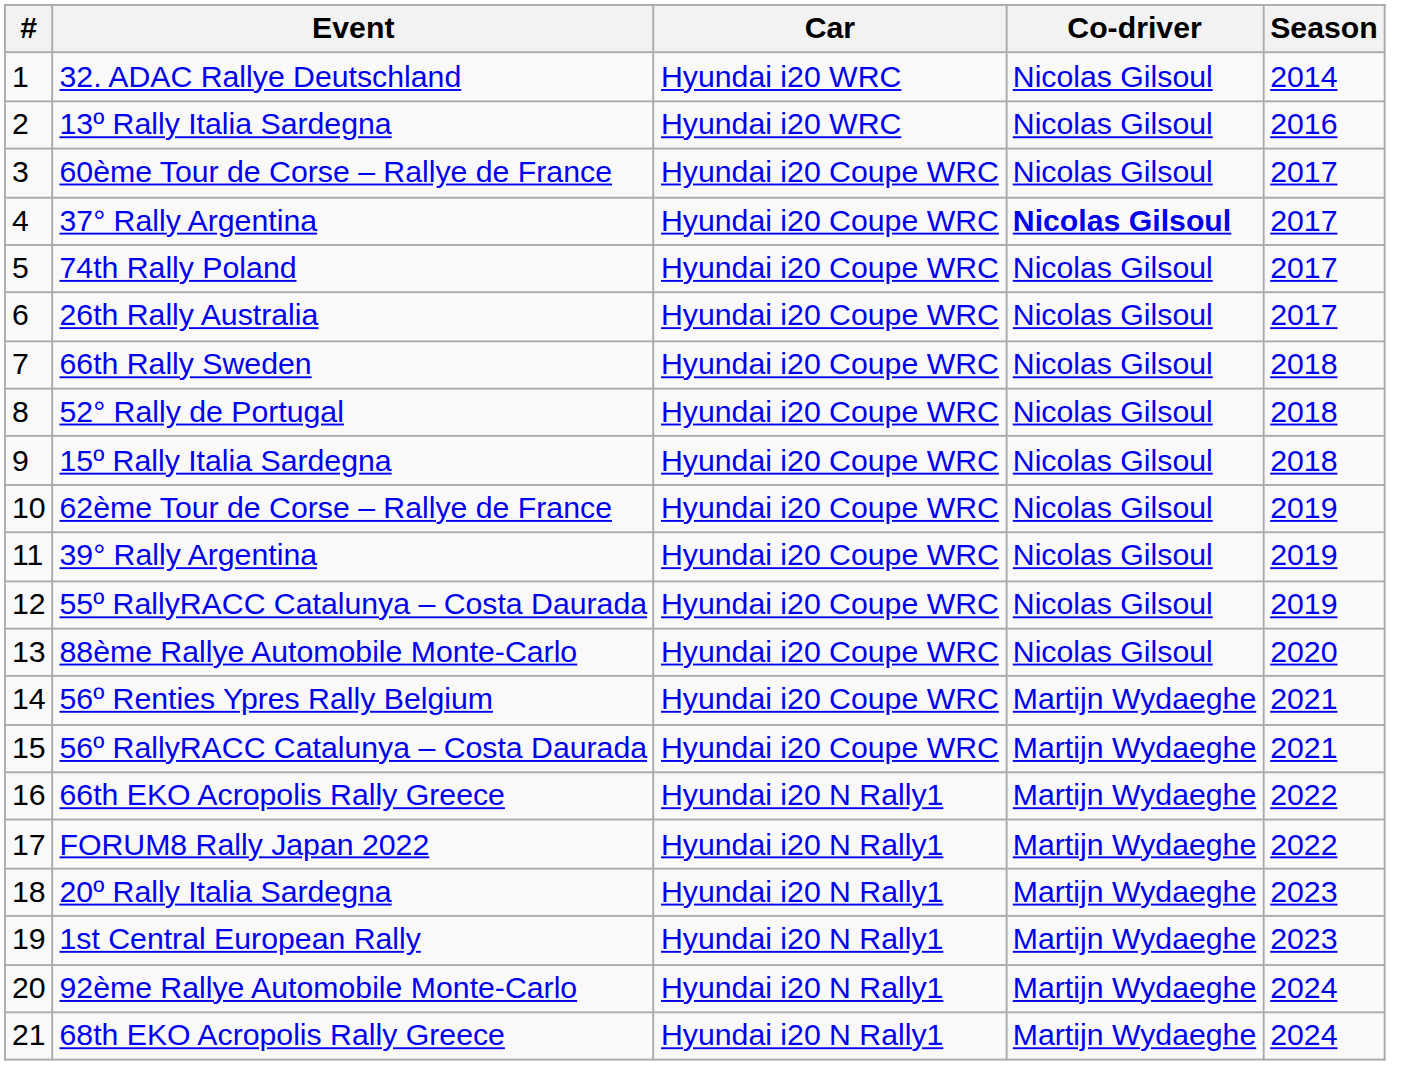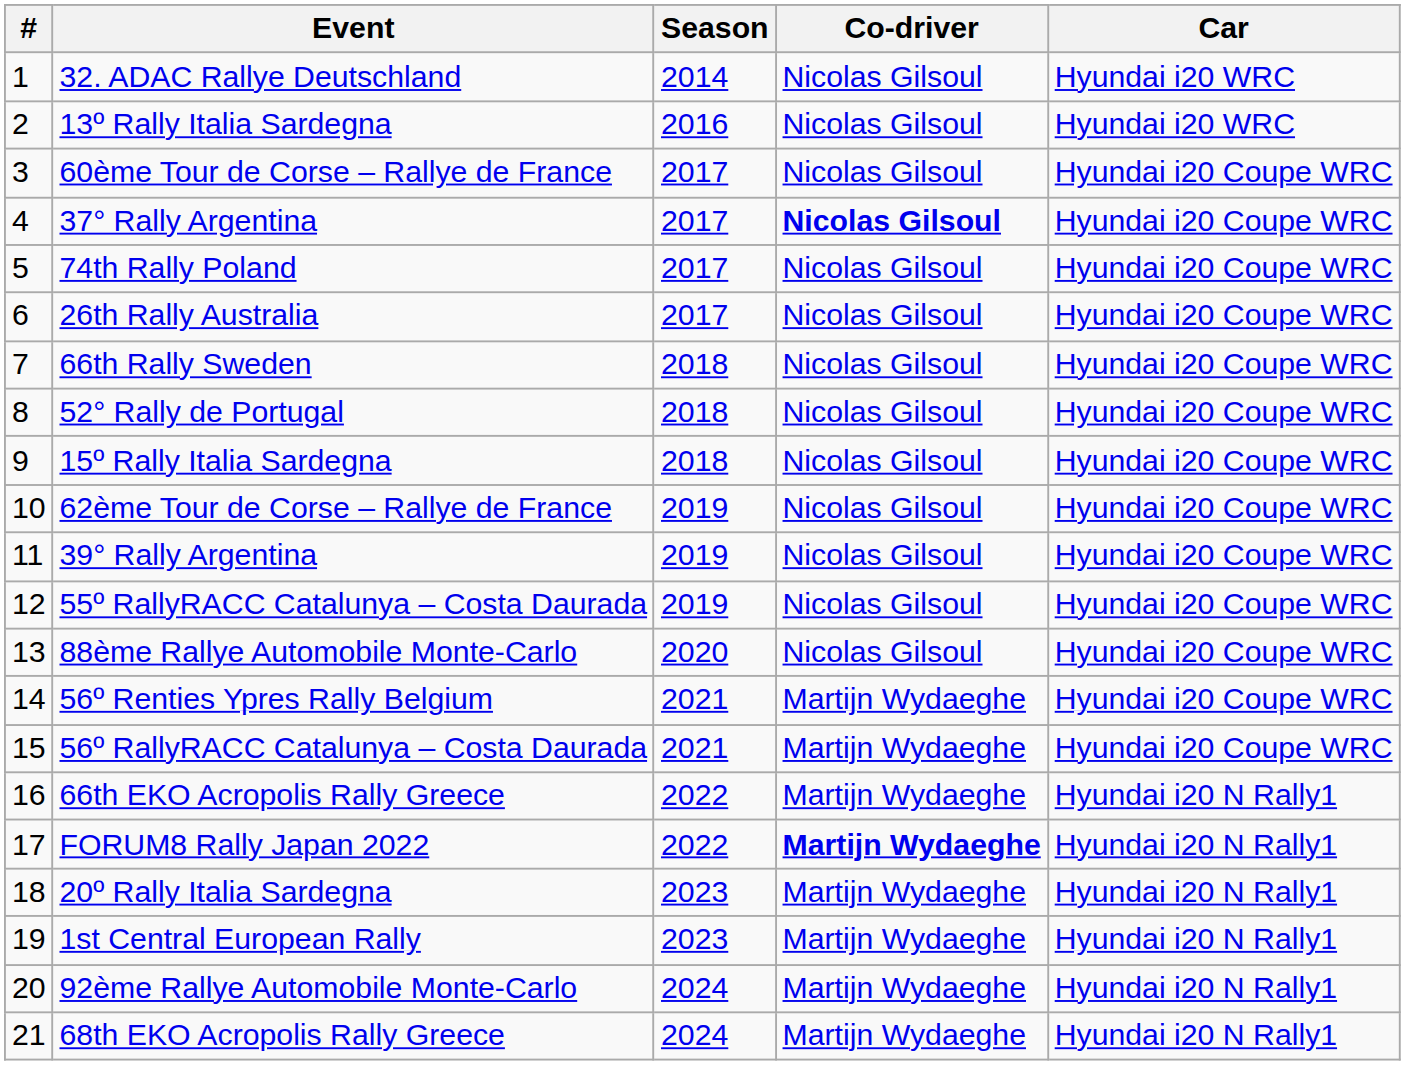columns swapped: (1324, 28) <-> (830, 28)
(1135, 843) normal -> (912, 843) bold
